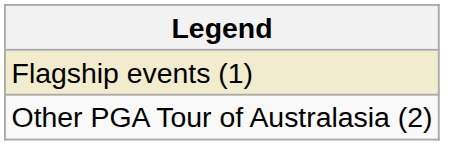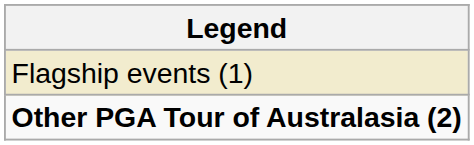(222, 118) normal -> (237, 118) bold
